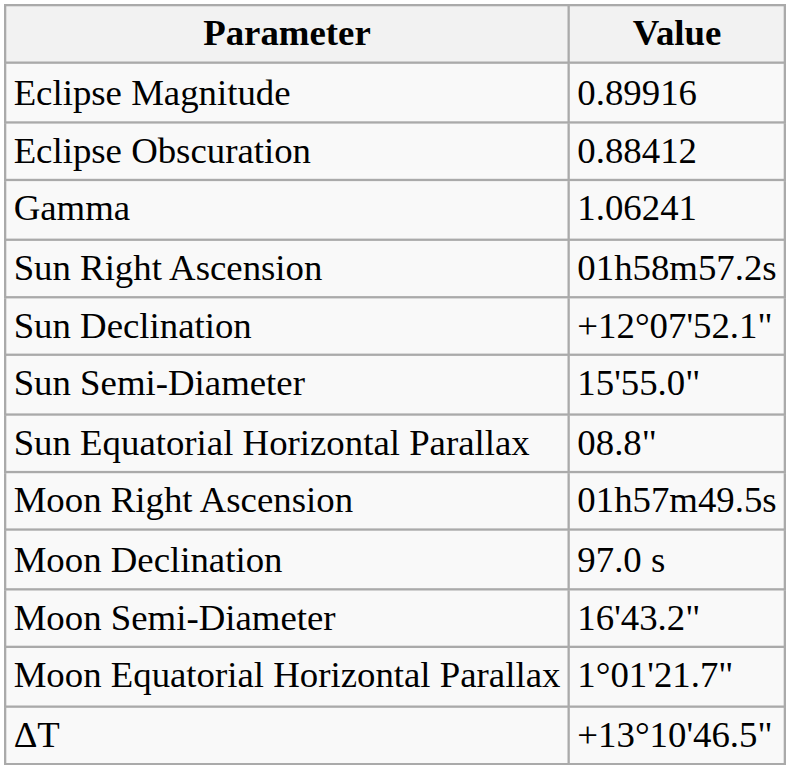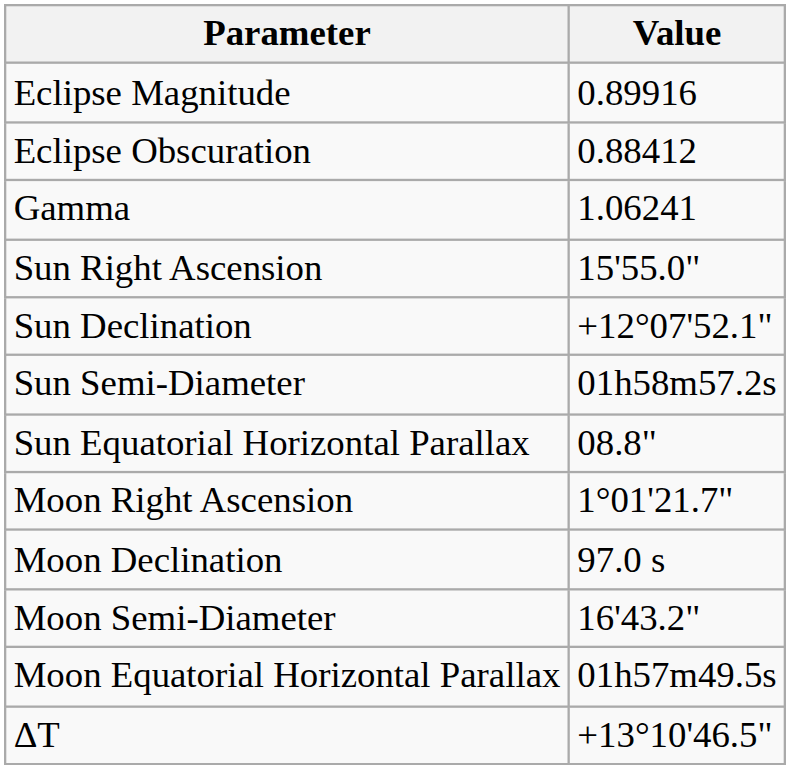(677, 267) 01h58m57.2s -> (639, 267) 15'55.0"
(639, 383) 15'55.0" -> (677, 383) 01h58m57.2s
(677, 500) 01h57m49.5s -> (655, 500) 1°01'21.7"
(655, 675) 1°01'21.7" -> (677, 675) 01h57m49.5s
